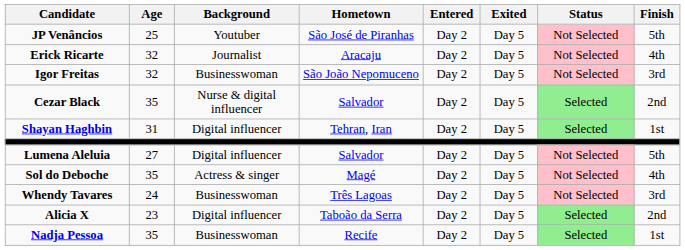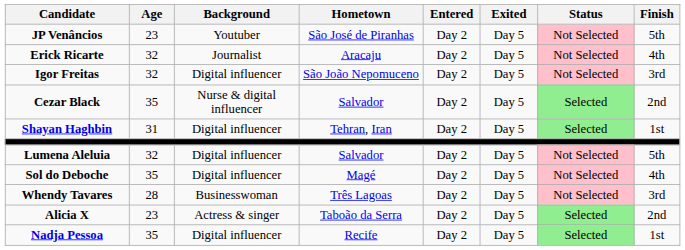(152, 34) 25 -> (152, 34) 23
(237, 74) Businesswoman -> (237, 74) Digital influencer
(152, 154) 27 -> (152, 154) 32
(237, 174) Actress & singer -> (237, 174) Digital influencer
(152, 194) 24 -> (152, 194) 28
(237, 214) Digital influencer -> (237, 214) Actress & singer
(237, 235) Businesswoman -> (237, 235) Digital influencer
